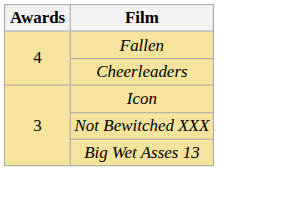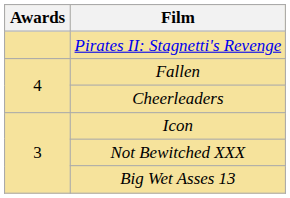+ row: (178, 44)
